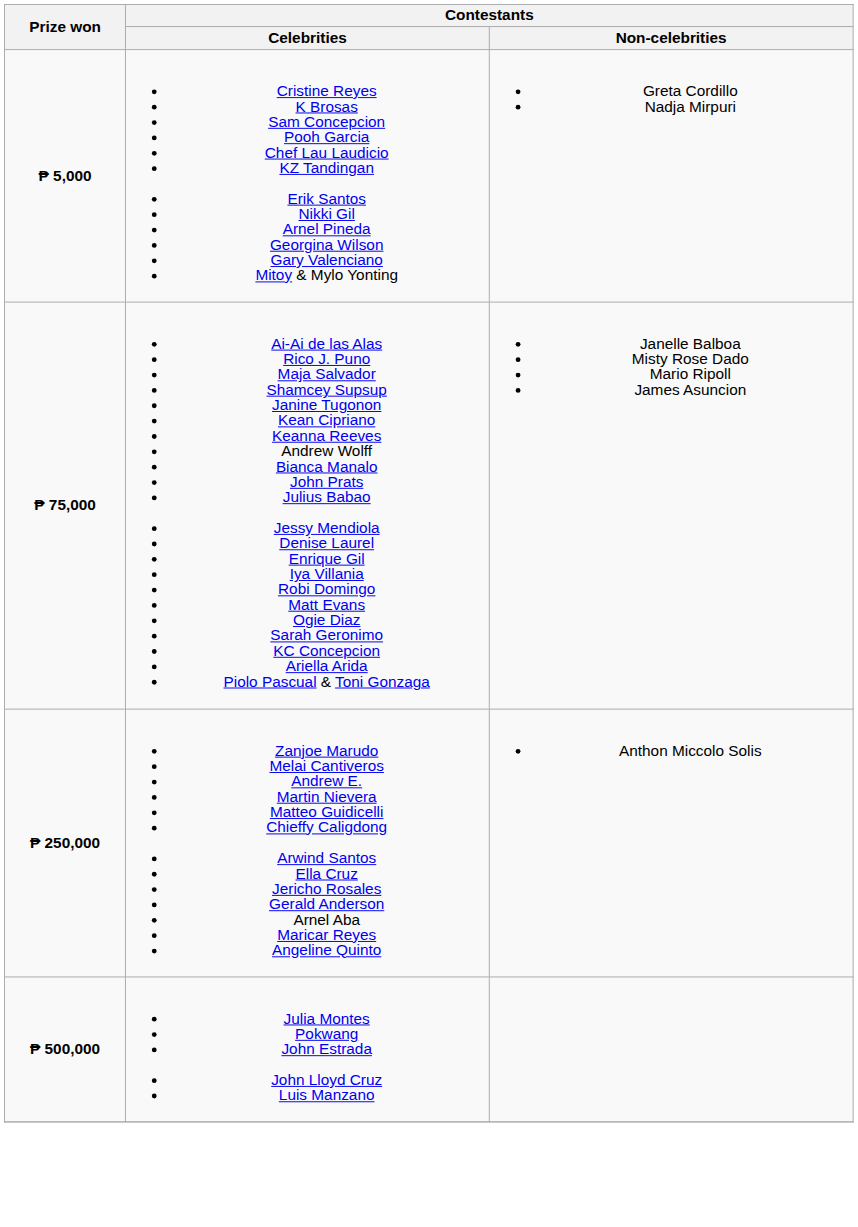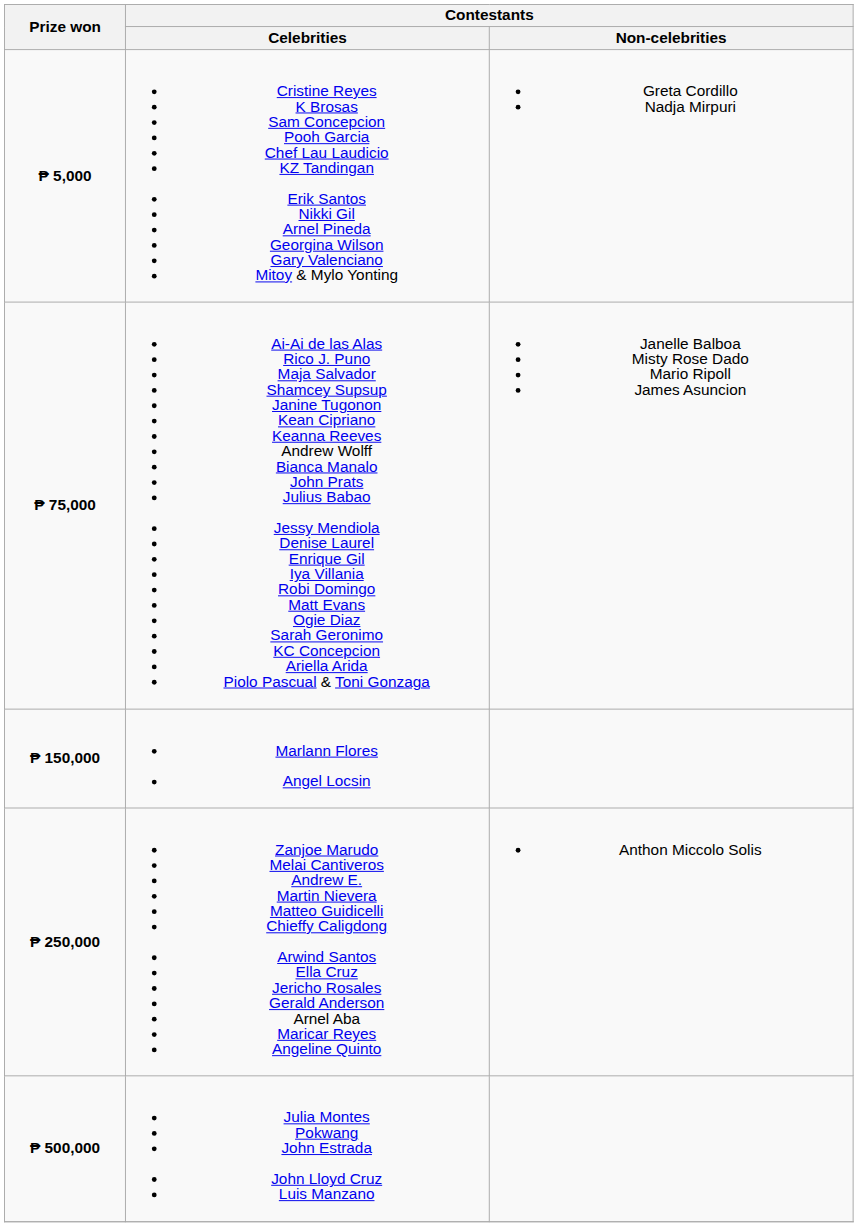+ row: (307, 765)
